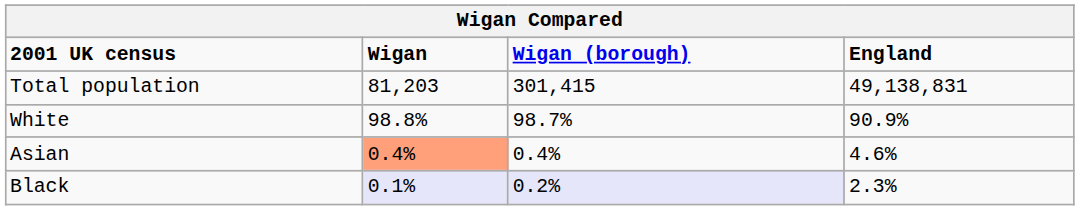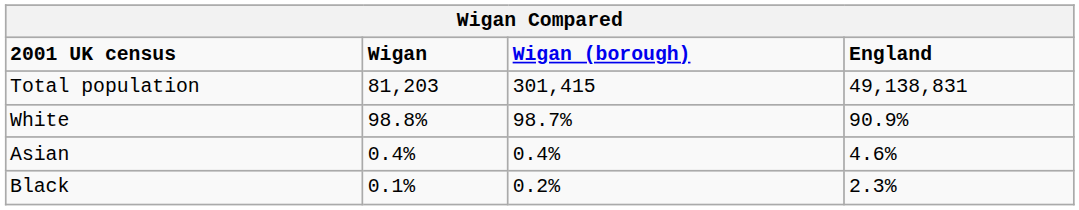(391, 154) lightsalmon background -> (391, 154) no background
(391, 187) lavender background -> (391, 187) no background
(536, 187) lavender background -> (536, 187) no background
